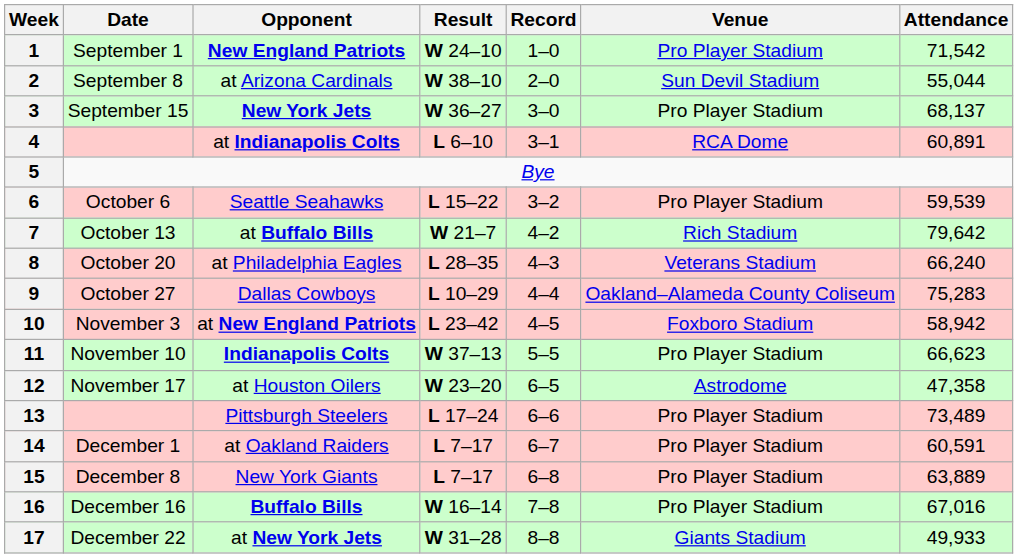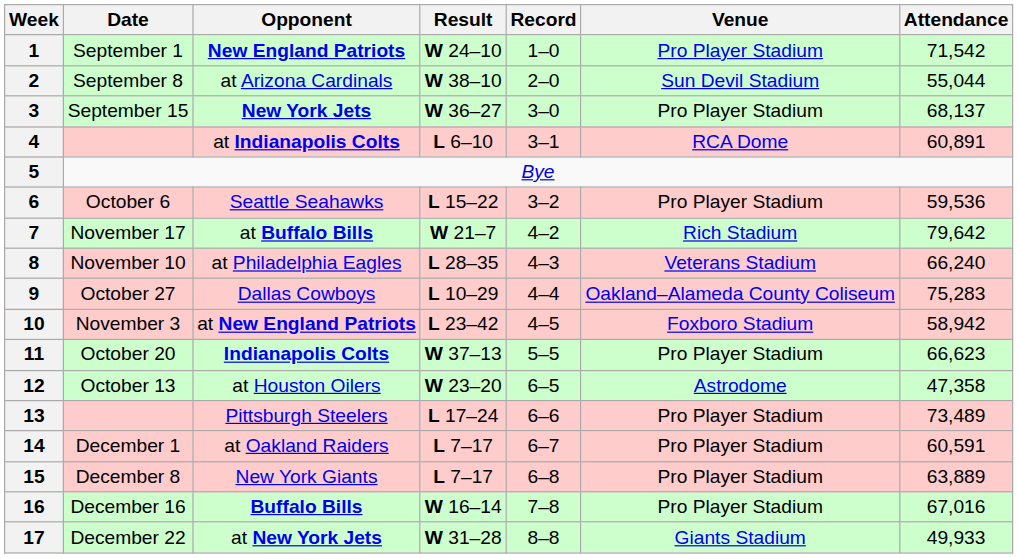(956, 202) 59,539 -> (956, 202) 59,536
(128, 232) October 13 -> (128, 232) November 17
(128, 263) October 20 -> (128, 263) November 10
(128, 354) November 10 -> (128, 354) October 20
(128, 385) November 17 -> (128, 385) October 13
